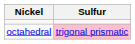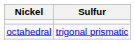(92, 31) pink background -> (92, 31) no background
